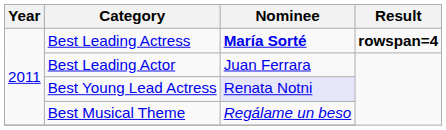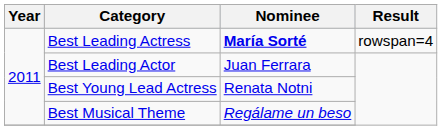(398, 40) bold -> (396, 40) normal
(268, 88) lavender background -> (268, 88) no background
